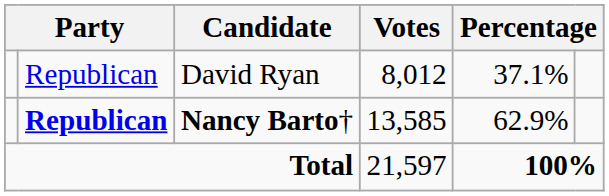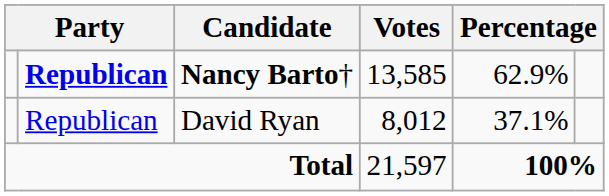rows swapped: (267, 119) <-> (250, 73)
